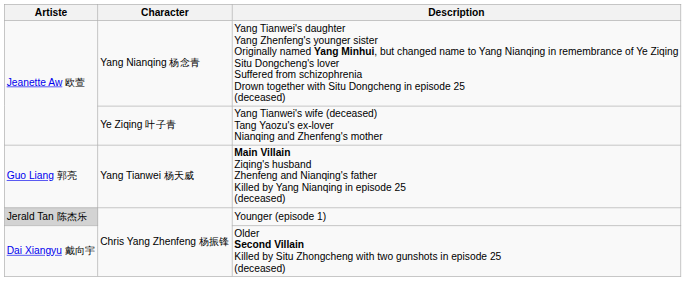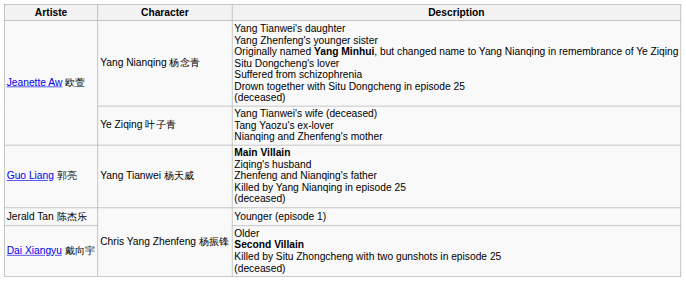(47, 216) lightgrey background -> (47, 216) no background
